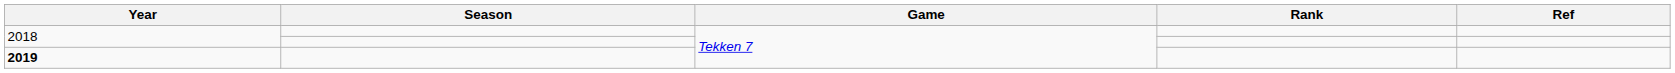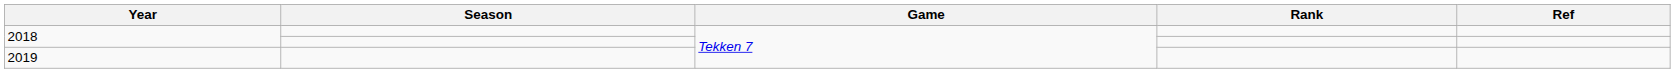(22, 57) bold -> (22, 57) normal
